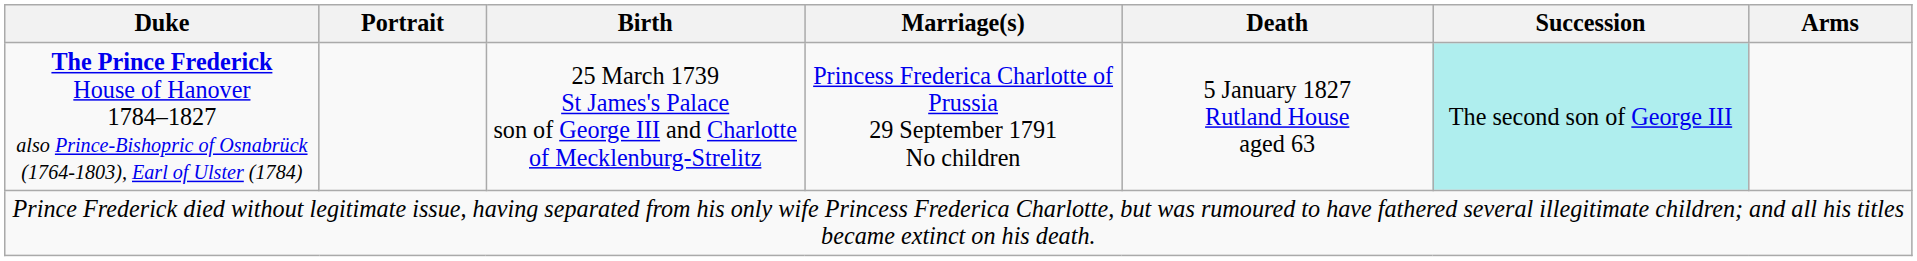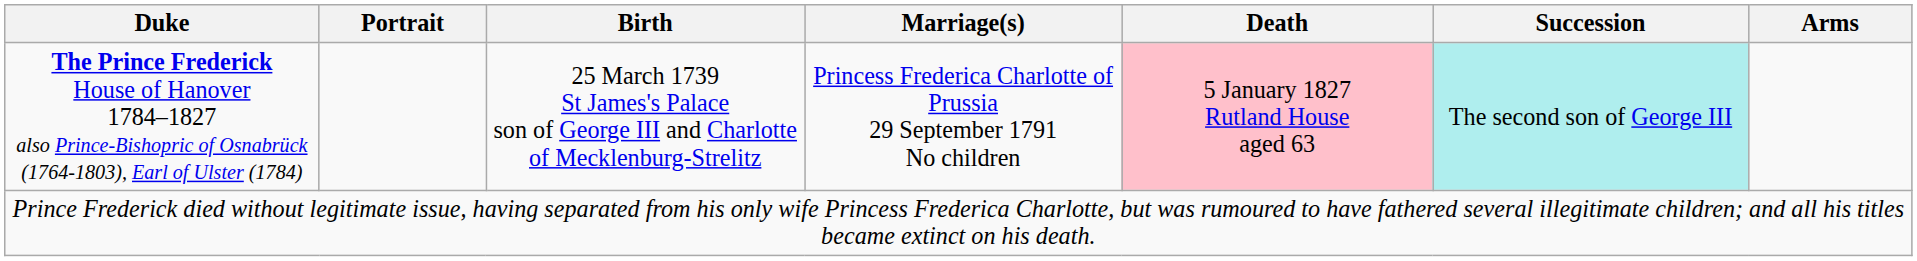(1277, 116) no background -> (1277, 116) pink background
